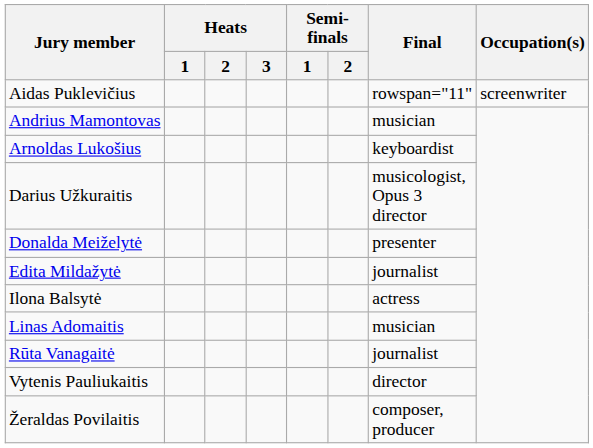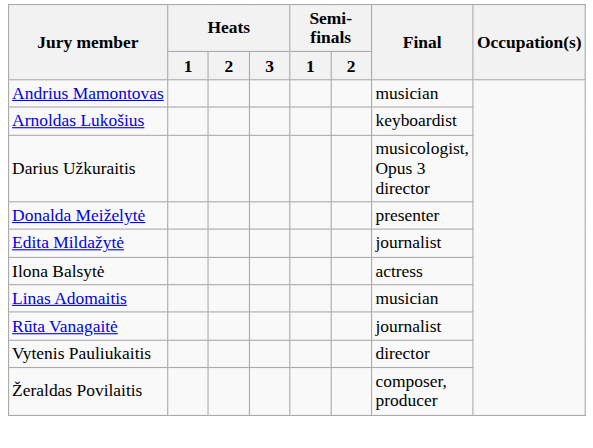- row: (72, 93)
